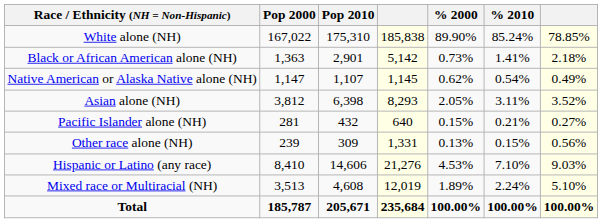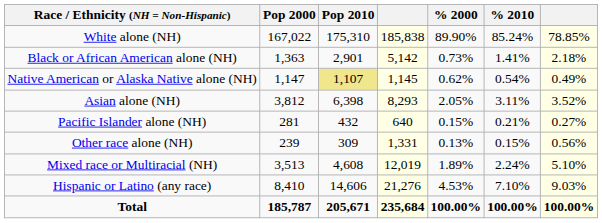(348, 79) no background -> (348, 79) khaki background
rows swapped: (132, 185) <-> (132, 164)
